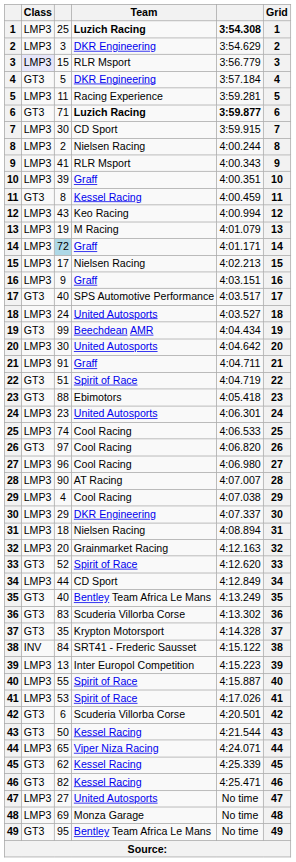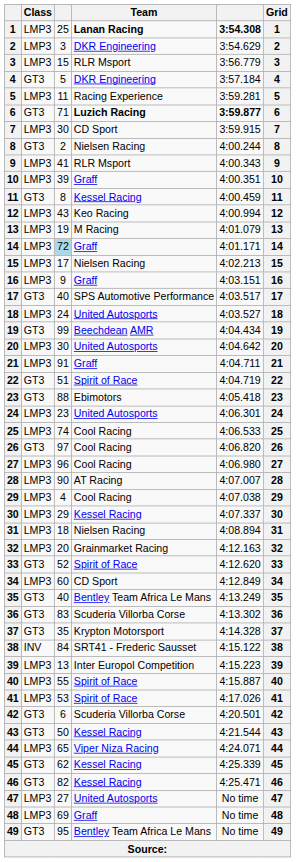(110, 29) Luzich Racing -> (109, 29) Lanan Racing
(38, 63) lavender background -> (38, 63) no background
(38, 146) LMP3 -> (34, 146) GT3
(115, 514) DKR Engineering -> (108, 514) Kessel Racing
(63, 581) 44 -> (63, 581) 60
(109, 815) Monza Garage -> (86, 815) Graff
